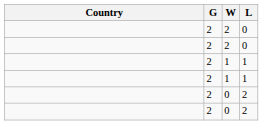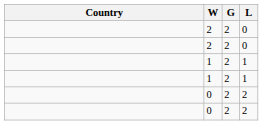columns swapped: (213, 12) <-> (231, 12)
